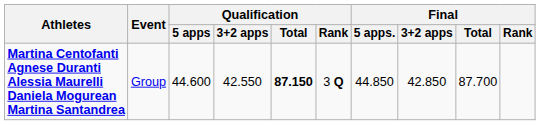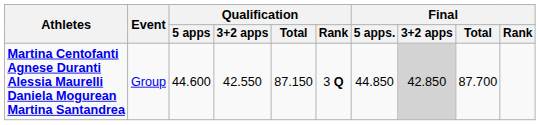(294, 82) bold -> (294, 82) normal
(427, 82) no background -> (427, 82) lightgrey background
